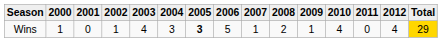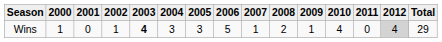(144, 29) normal -> (144, 29) bold
(200, 29) bold -> (200, 29) normal
(395, 29) no background -> (395, 29) lightgrey background
(423, 29) gold background -> (423, 29) no background
